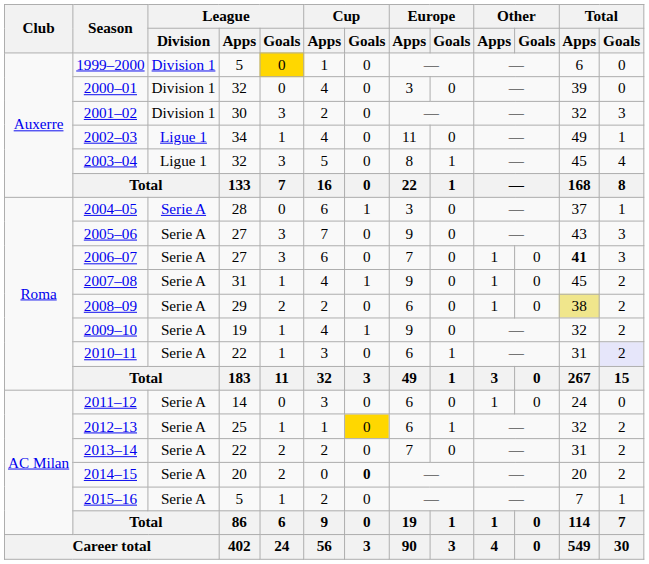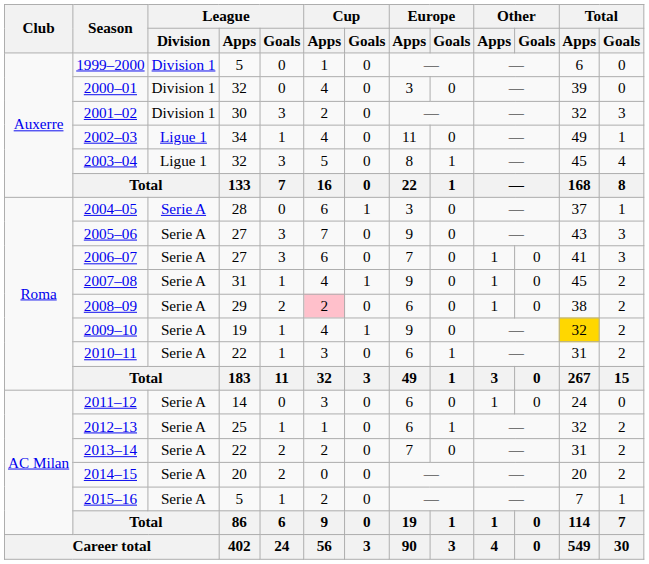(282, 64) gold background -> (282, 64) no background
(579, 257) bold -> (579, 257) normal
(324, 305) no background -> (324, 305) pink background
(579, 305) khaki background -> (579, 305) no background
(579, 329) no background -> (579, 329) gold background
(622, 354) lavender background -> (622, 354) no background
(367, 426) gold background -> (367, 426) no background
(367, 474) bold -> (367, 474) normal
